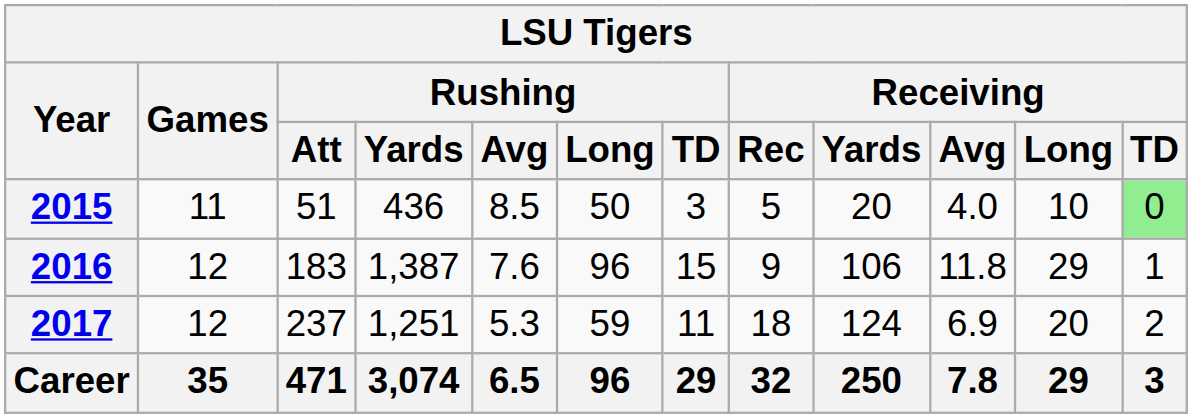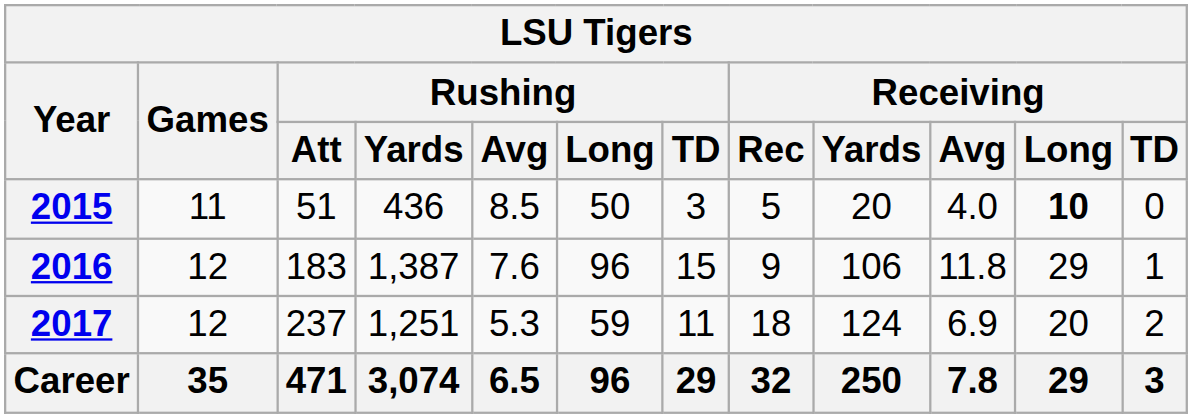(1068, 207) normal -> (1068, 207) bold
(1155, 207) lightgreen background -> (1155, 207) no background
